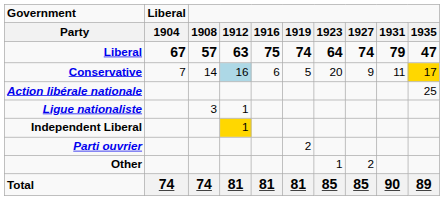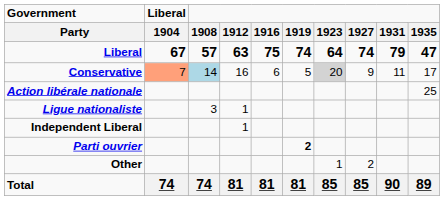(182, 72) no background -> (182, 72) lightsalmon background
(211, 72) no background -> (211, 72) lightblue background
(242, 72) lightblue background -> (242, 72) no background
(336, 72) no background -> (336, 72) lightgrey background
(430, 72) gold background -> (430, 72) no background
(245, 127) gold background -> (245, 127) no background
(308, 146) normal -> (308, 146) bold
